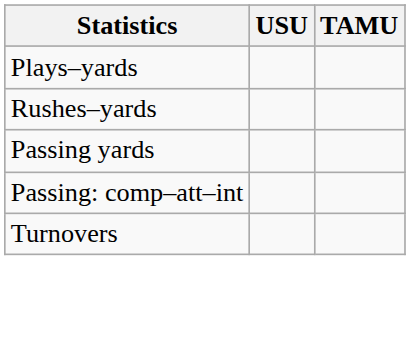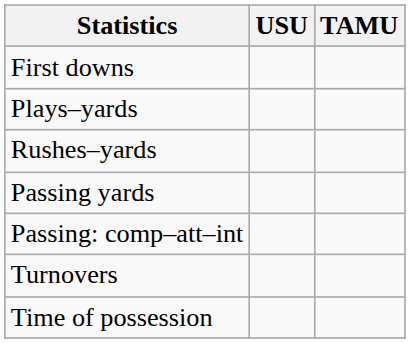+ row: (72, 67)
+ row: (112, 316)
